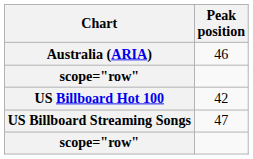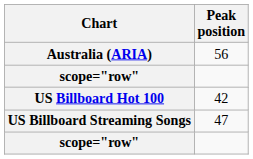(221, 53) 46 -> (221, 53) 56
